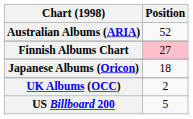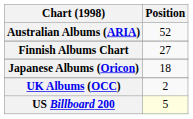(165, 50) pink background -> (165, 50) no background
(165, 104) no background -> (165, 104) lightyellow background
